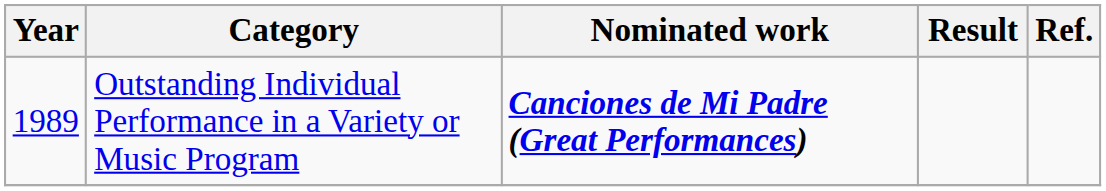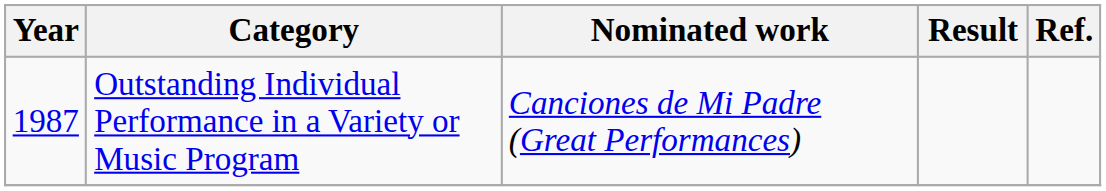(46, 120) 1989 -> (46, 120) 1987
(668, 120) bold -> (665, 120) normal
